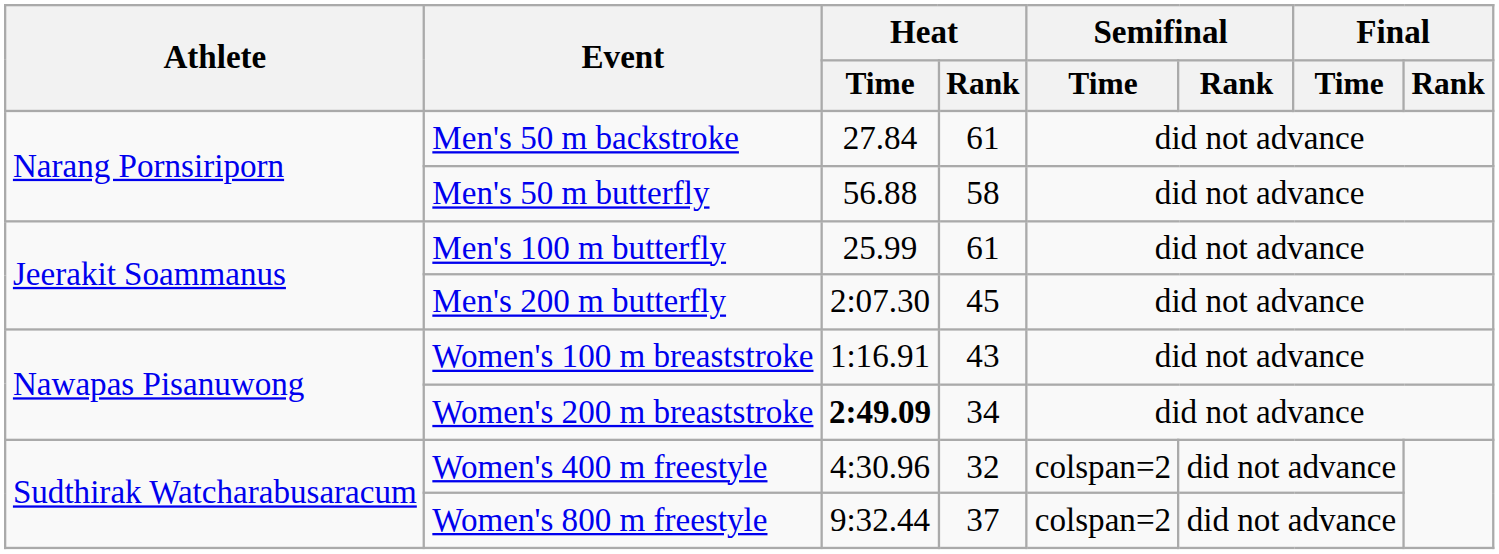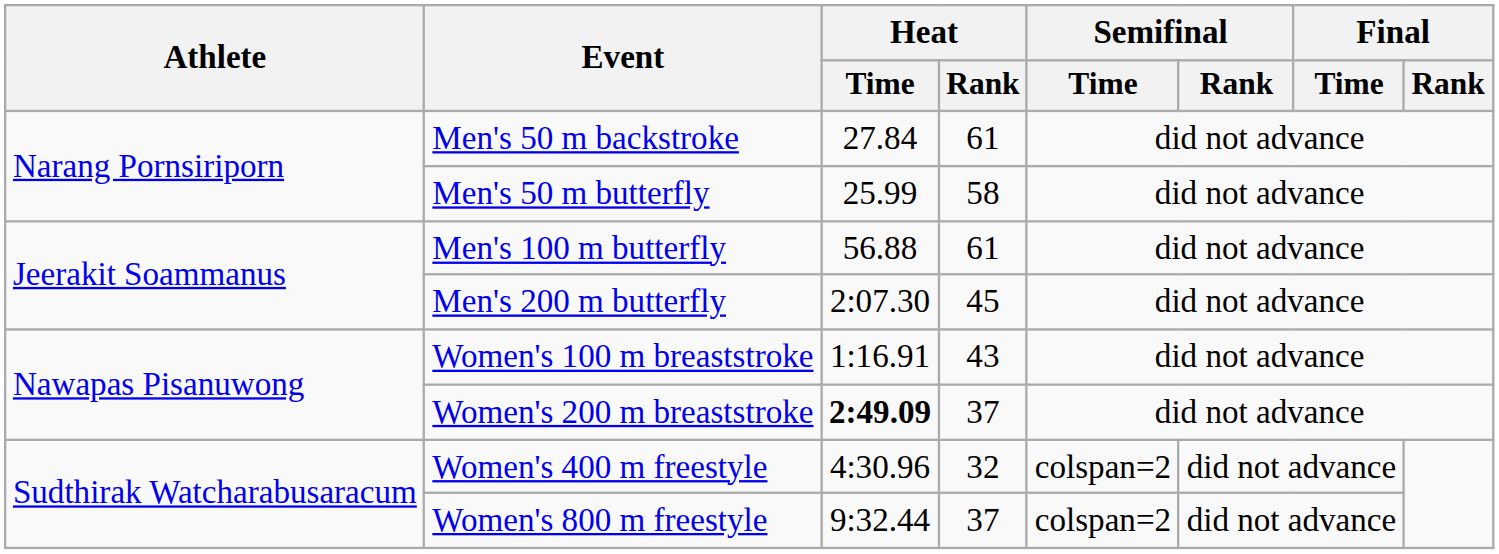(880, 193) 56.88 -> (880, 193) 25.99
(880, 247) 25.99 -> (880, 247) 56.88
(983, 411) 34 -> (983, 411) 37
